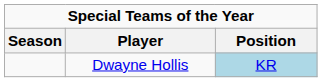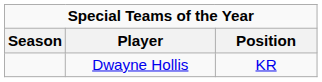(266, 64) lightblue background -> (266, 64) no background
